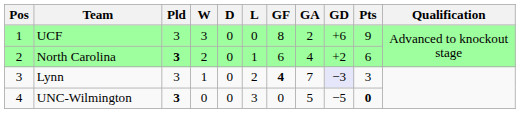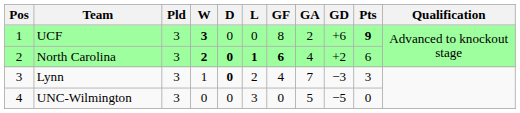(204, 35) normal -> (204, 35) bold
(368, 35) normal -> (368, 35) bold
(176, 56) bold -> (176, 56) normal
(204, 56) normal -> (204, 56) bold
(230, 56) normal -> (230, 56) bold
(254, 56) normal -> (254, 56) bold
(281, 56) normal -> (281, 56) bold
(230, 77) normal -> (230, 77) bold
(281, 77) bold -> (281, 77) normal
(339, 77) lavender background -> (339, 77) no background
(176, 98) bold -> (176, 98) normal
(368, 98) bold -> (368, 98) normal
